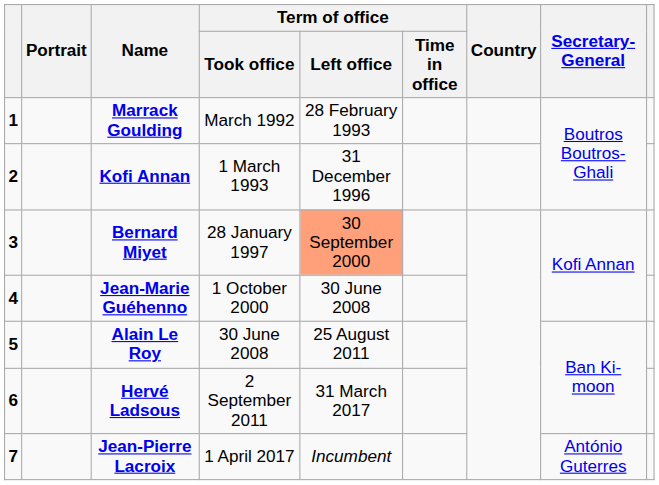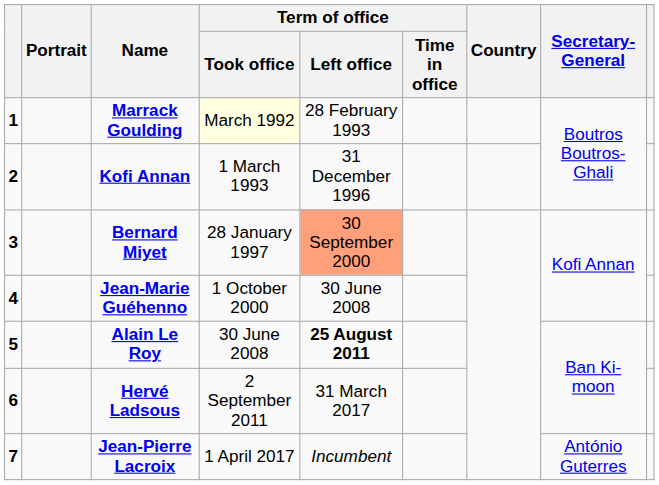(249, 120) no background -> (249, 120) lightyellow background
(351, 344) normal -> (351, 344) bold
